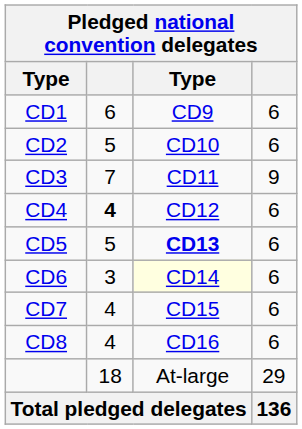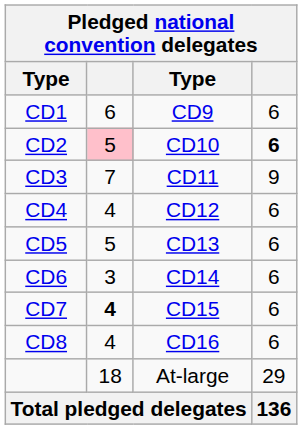(110, 144) no background -> (110, 144) pink background
(274, 144) normal -> (274, 144) bold
(110, 210) bold -> (110, 210) normal
(193, 243) bold -> (193, 243) normal
(193, 276) lightyellow background -> (193, 276) no background
(110, 309) normal -> (110, 309) bold
